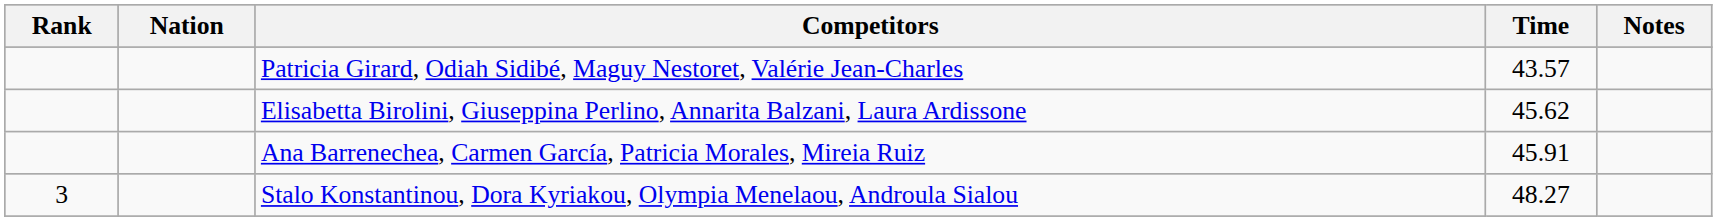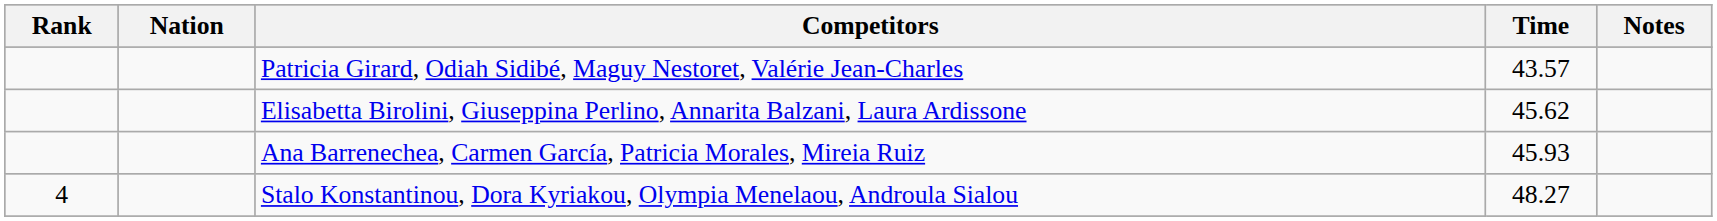(1541, 152) 45.91 -> (1541, 152) 45.93
(62, 195) 3 -> (62, 195) 4
